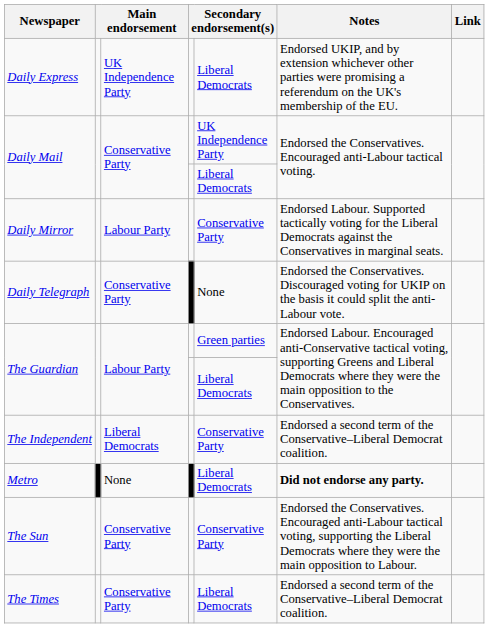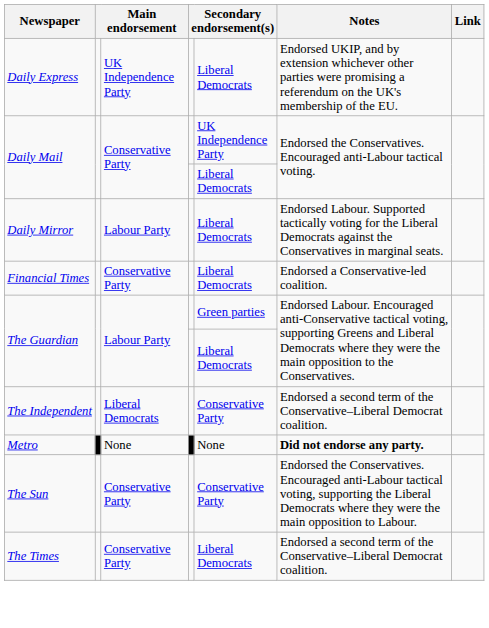(230, 229) Conservative Party -> (225, 229) Liberal Democrats
- row: (48, 292)
+ row: (48, 278)
(225, 480) Liberal Democrats -> (211, 445) None
